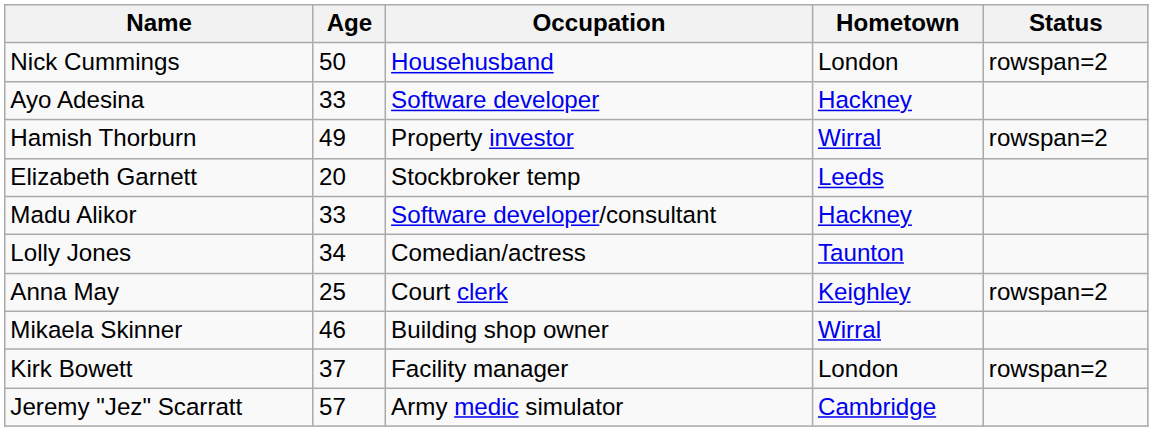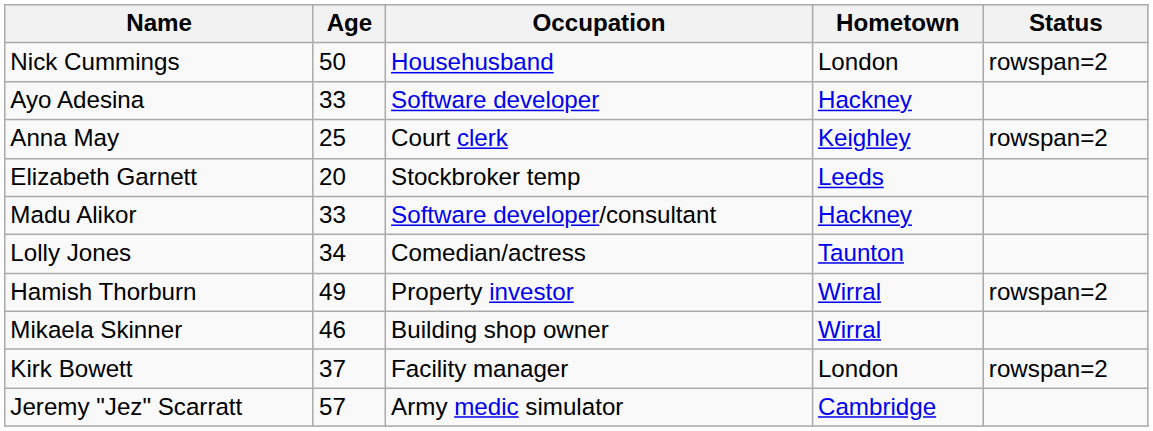rows swapped: (65, 291) <-> (103, 138)
